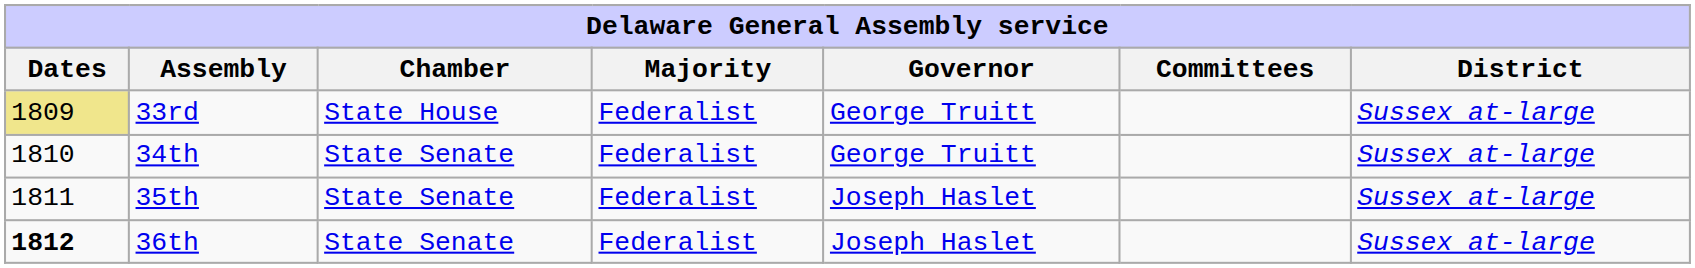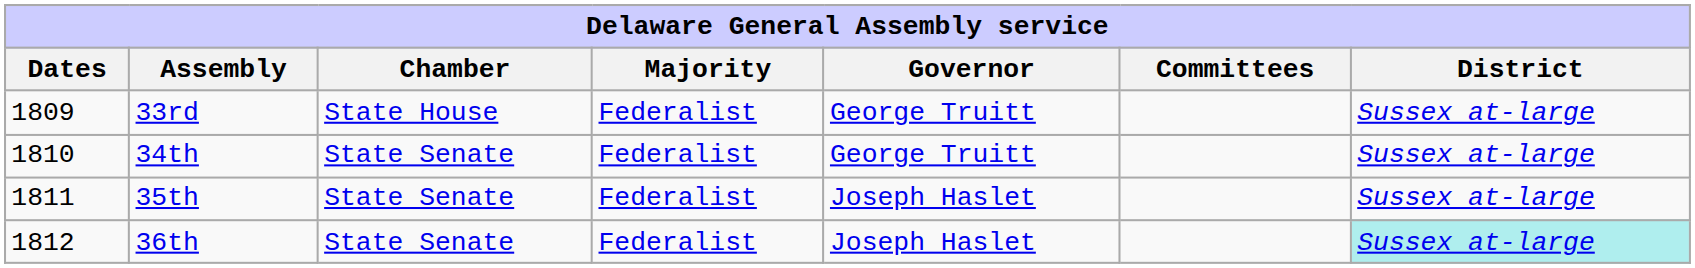(43, 113) khaki background -> (43, 113) no background
(43, 242) bold -> (43, 242) normal
(1476, 242) no background -> (1476, 242) paleturquoise background
